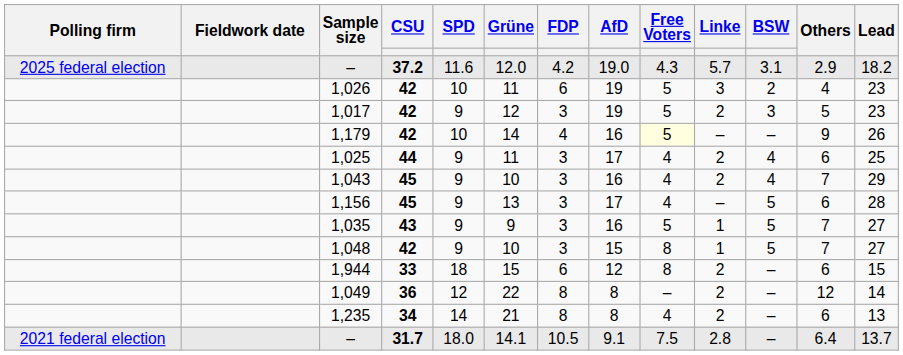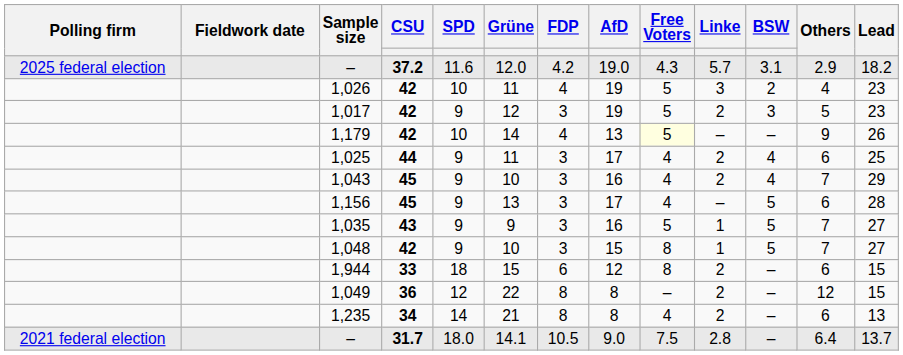(563, 90) 6 -> (563, 90) 4
(614, 135) 16 -> (614, 135) 13
(876, 293) 14 -> (876, 293) 15
(614, 339) 9.1 -> (614, 339) 9.0
